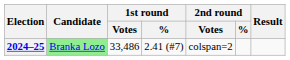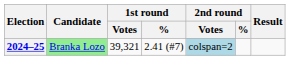(125, 47) 33,486 -> (125, 47) 39,321
(211, 47) no background -> (211, 47) lightblue background
